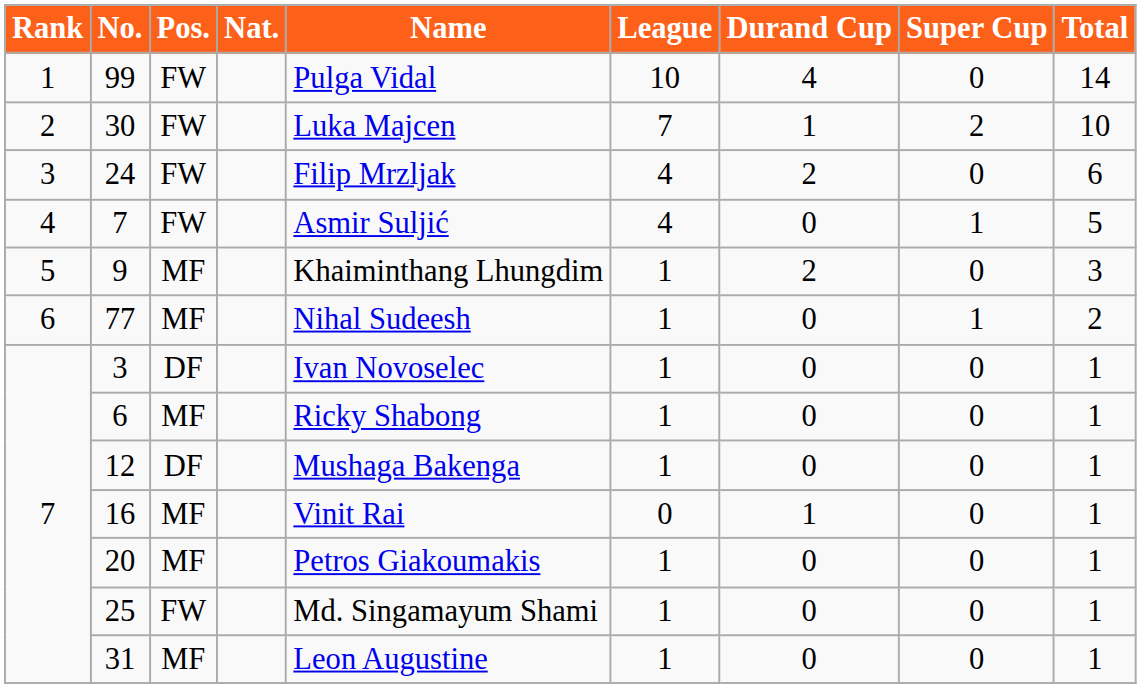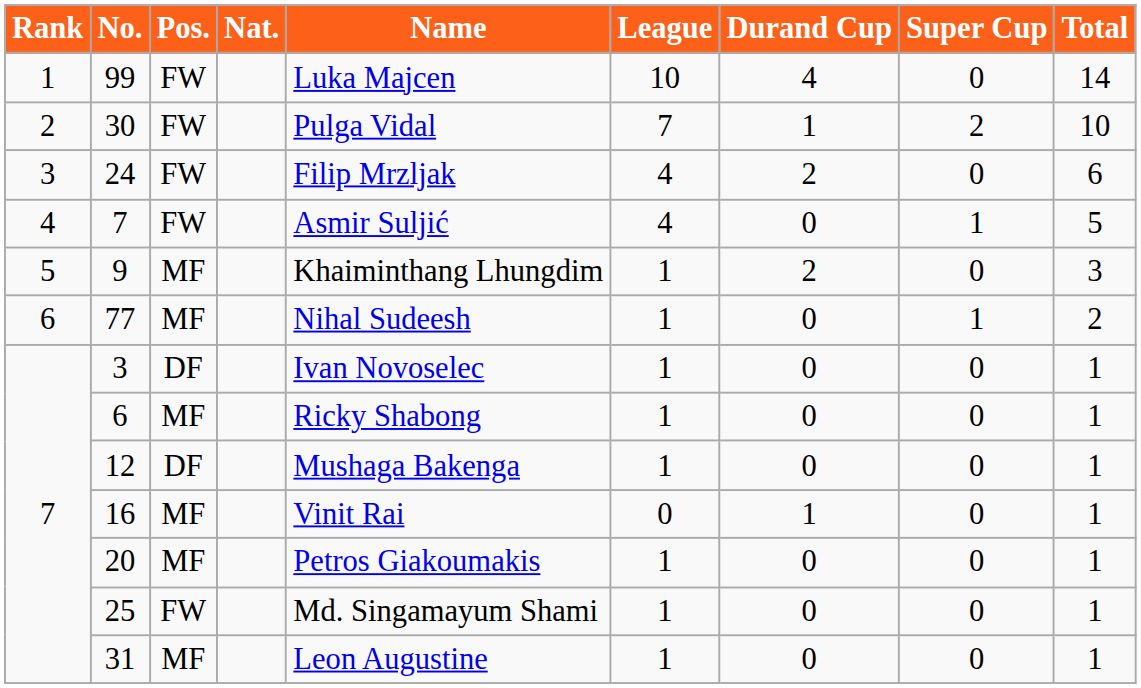(365, 77) Pulga Vidal -> (374, 77) Luka Majcen
(374, 125) Luka Majcen -> (365, 125) Pulga Vidal
